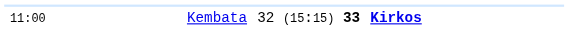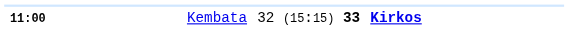(28, 19) normal -> (28, 18) bold
